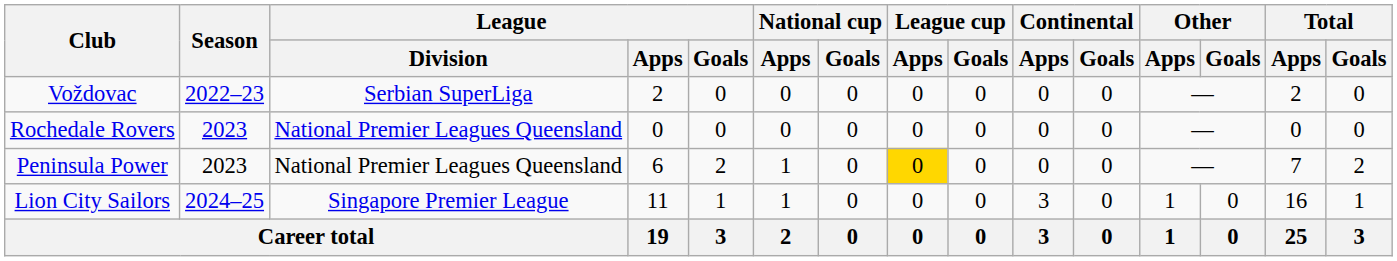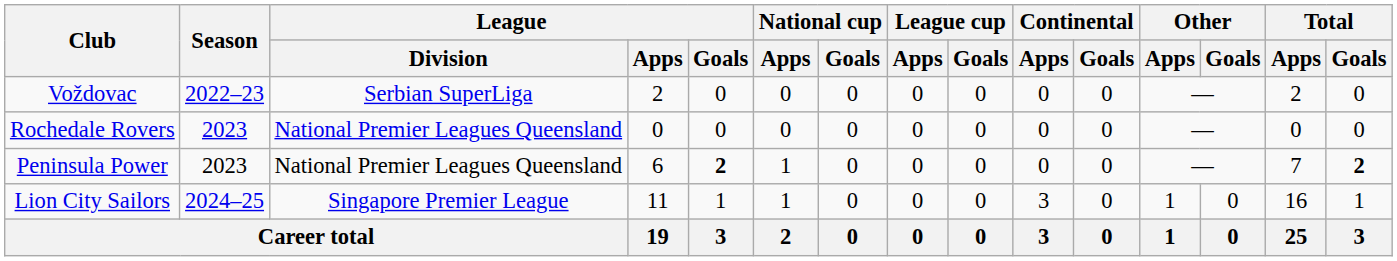(721, 165) normal -> (721, 165) bold
(918, 165) gold background -> (918, 165) no background
(1359, 165) normal -> (1359, 165) bold
